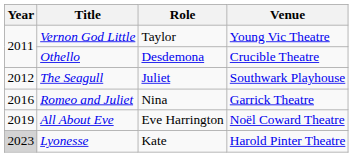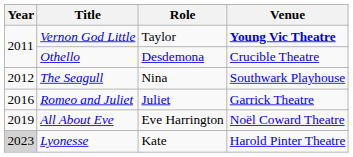(280, 36) normal -> (283, 36) bold
(156, 78) Juliet -> (154, 78) Nina
(154, 99) Nina -> (156, 99) Juliet
